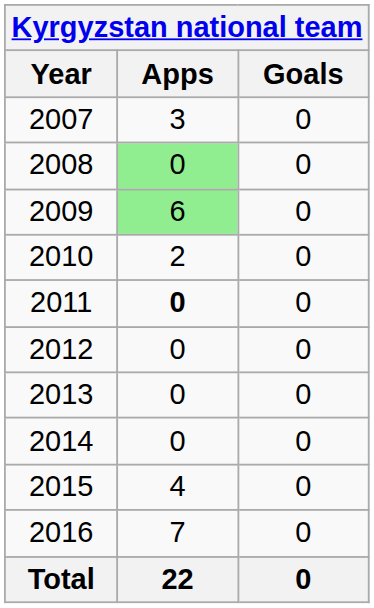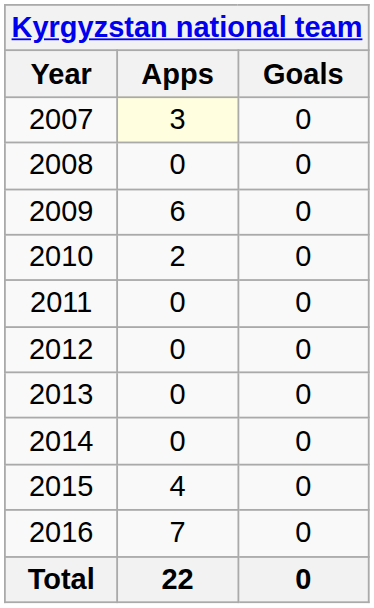(178, 119) no background -> (178, 119) lightyellow background
(178, 165) lightgreen background -> (178, 165) no background
(178, 211) lightgreen background -> (178, 211) no background
(178, 303) bold -> (178, 303) normal
